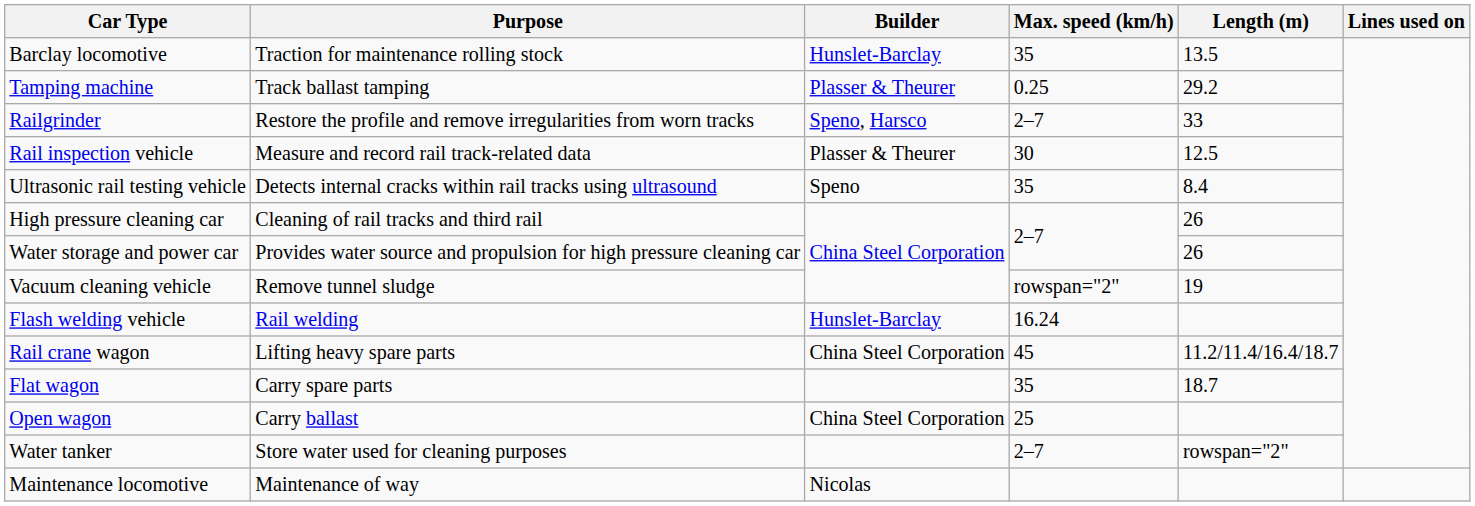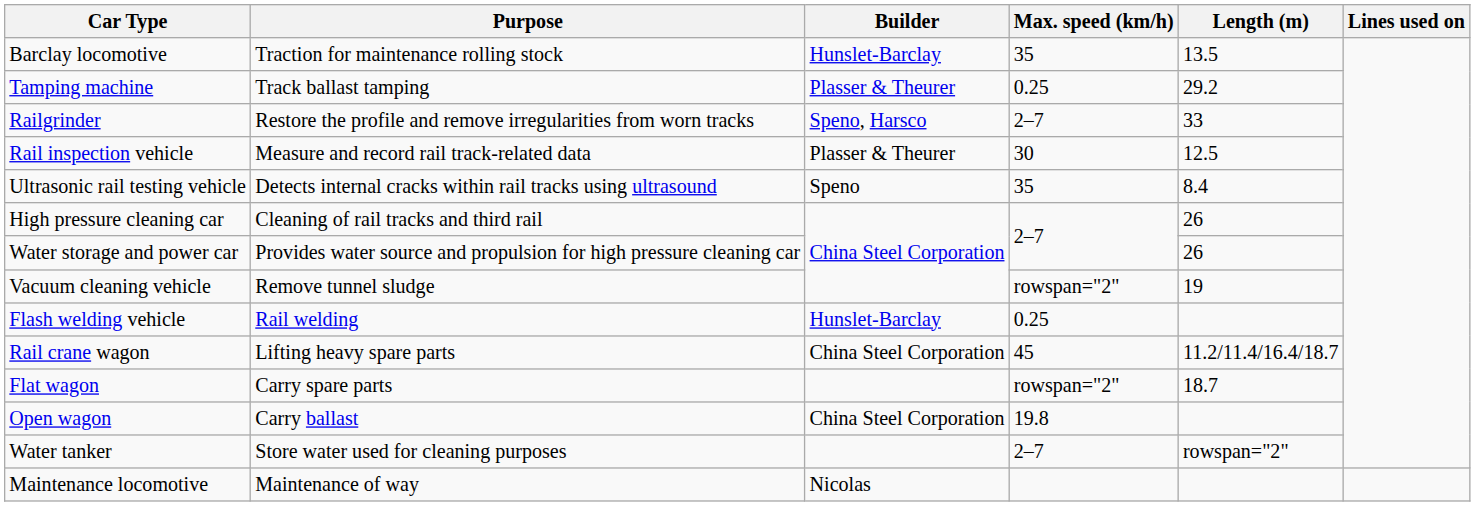(1036, 318) 16.24 -> (1031, 318) 0.25
(1024, 385) 35 -> (1067, 385) rowspan="2"
(1024, 418) 25 -> (1031, 418) 19.8
